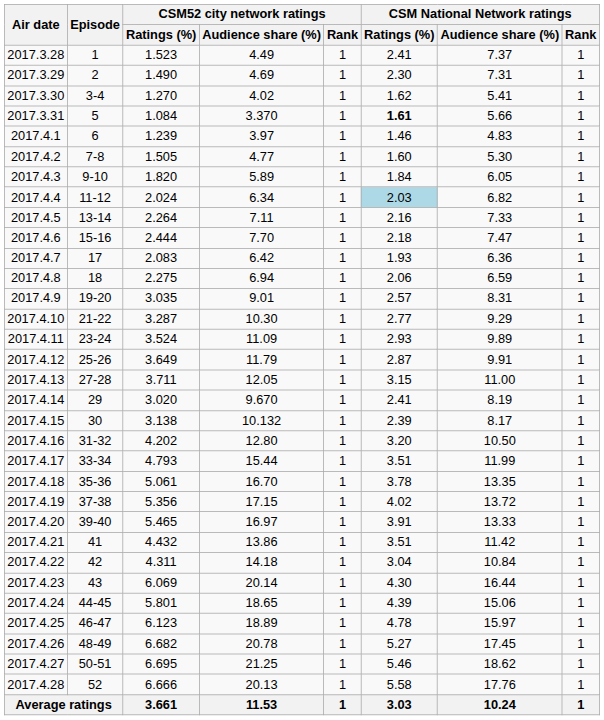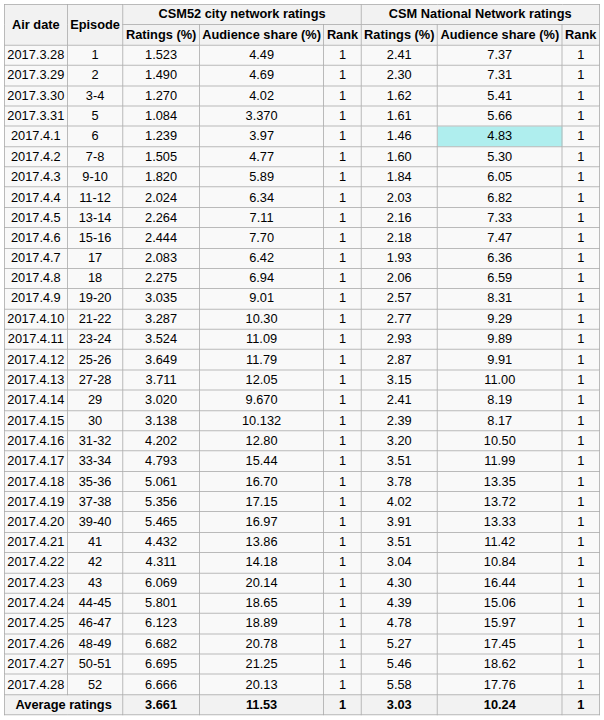(399, 116) bold -> (399, 116) normal
(500, 136) no background -> (500, 136) paleturquoise background
(399, 197) lightblue background -> (399, 197) no background
